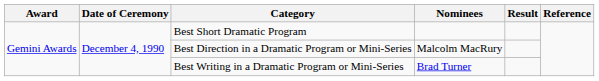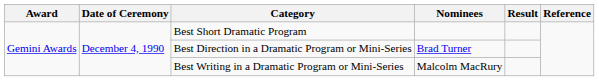(460, 48) Malcolm MacRury -> (444, 48) Brad Turner
(444, 66) Brad Turner -> (460, 66) Malcolm MacRury
